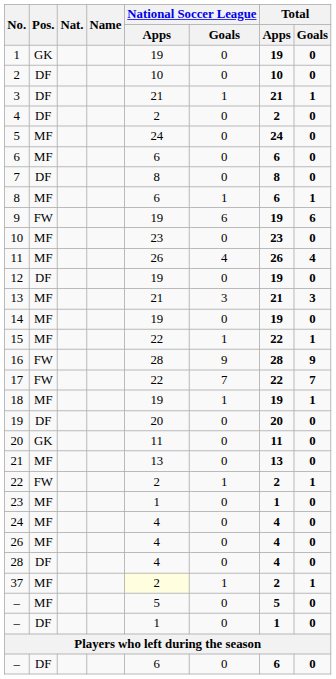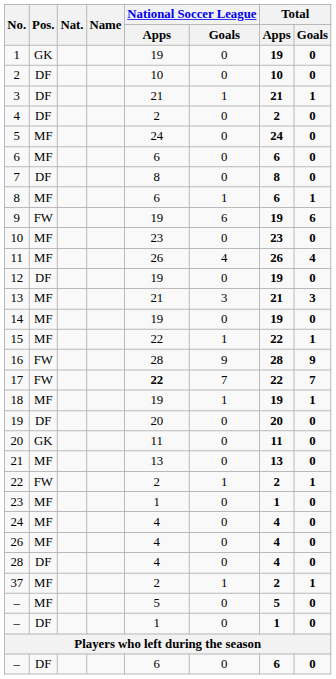(157, 380) normal -> (157, 380) bold
(157, 583) lightyellow background -> (157, 583) no background
